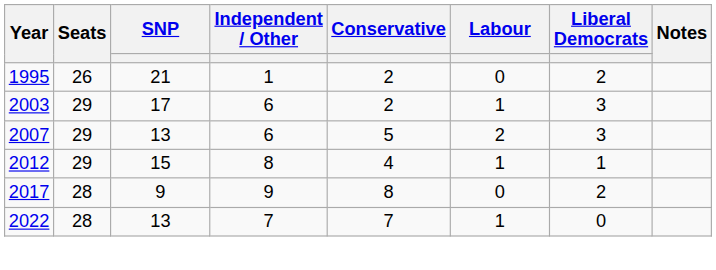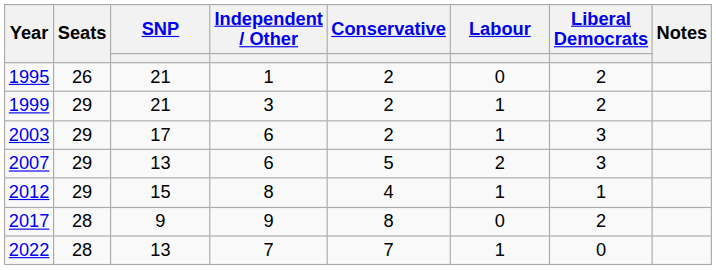+ row: (29, 105)
